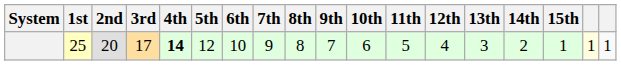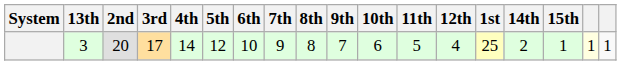columns swapped: (78, 17) <-> (484, 17)
(175, 45) bold -> (187, 45) normal
